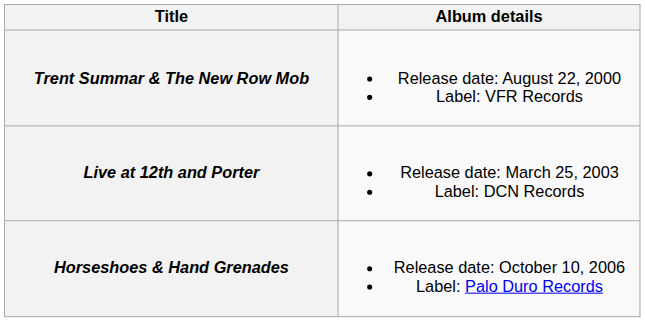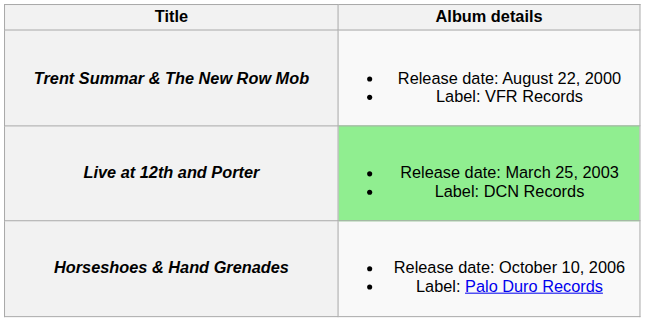(489, 182) no background -> (489, 182) lightgreen background
